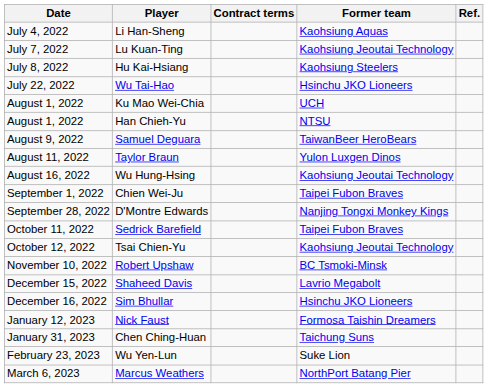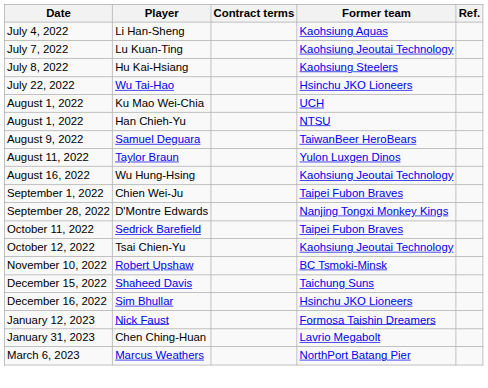(340, 283) Lavrio Megabolt -> (337, 283) Taichung Suns
(337, 337) Taichung Suns -> (340, 337) Lavrio Megabolt
- row: (146, 355)
